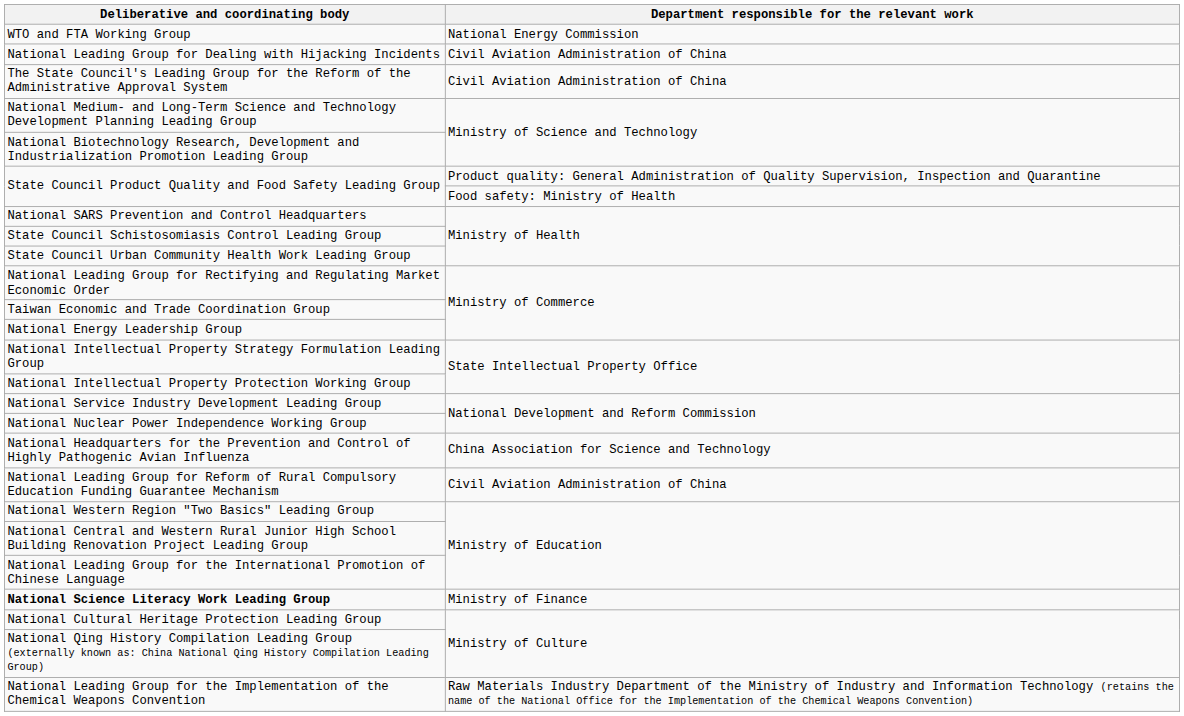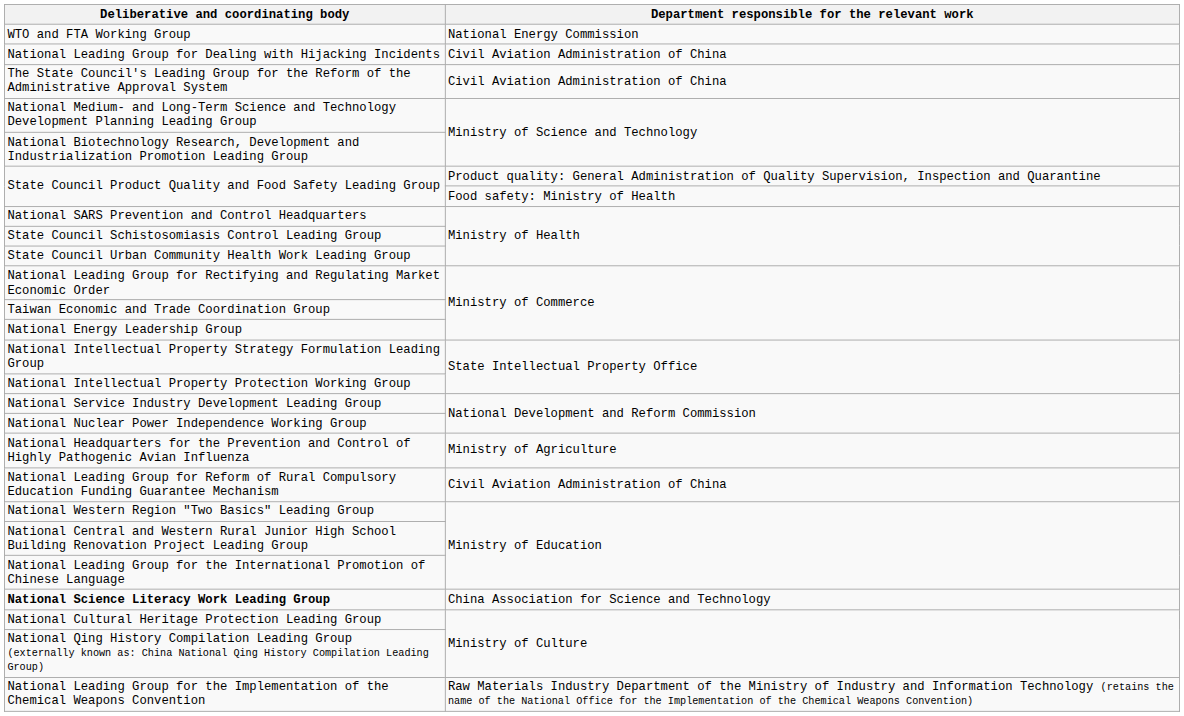(609, 450) China Association for Science and Technology -> (532, 450) Ministry of Agriculture
(518, 599) Ministry of Finance -> (609, 599) China Association for Science and Technology
